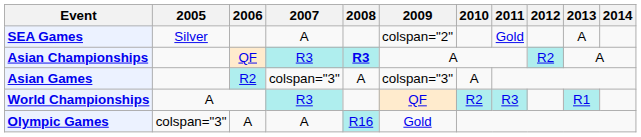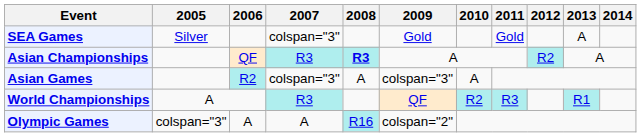(304, 37) A -> (304, 37) colspan="3"
(418, 37) colspan="2" -> (418, 37) Gold
(418, 121) Gold -> (418, 121) colspan="2"
